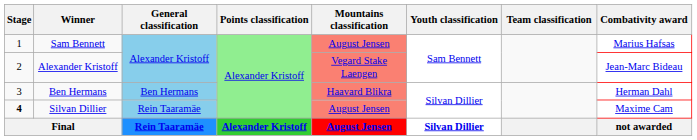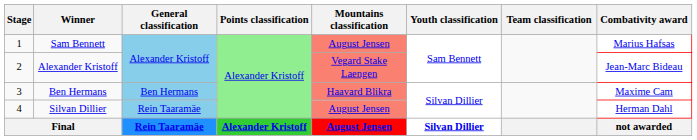(644, 91) Herman Dahl -> (644, 91) Maxime Cam
(19, 109) bold -> (19, 109) normal
(644, 109) Maxime Cam -> (644, 109) Herman Dahl
